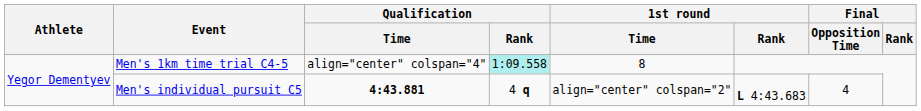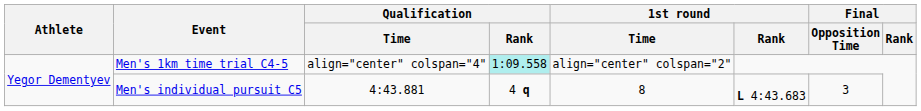(642, 64) 8 -> (642, 64) align="center" colspan="2"
(397, 89) bold -> (397, 89) normal
(642, 89) align="center" colspan="2" -> (642, 89) 8
(846, 89) 4 -> (846, 89) 3
